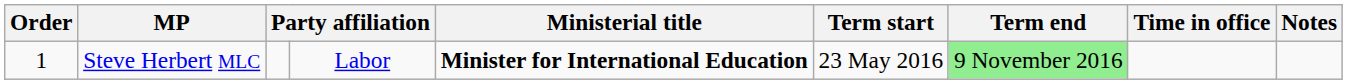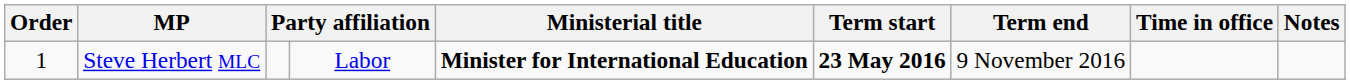(881, 60) normal -> (882, 60) bold
(1038, 60) lightgreen background -> (1041, 60) no background
